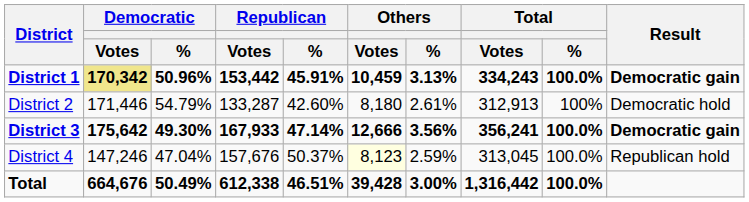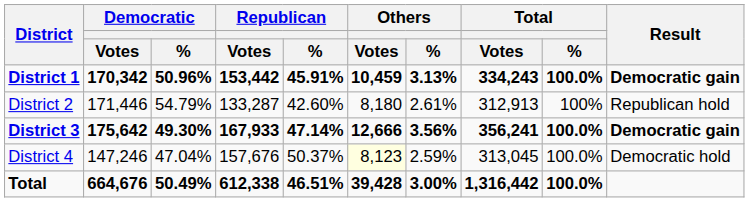(117, 78) khaki background -> (117, 78) no background
(670, 104) Democratic hold -> (670, 104) Republican hold
(670, 157) Republican hold -> (670, 157) Democratic hold
